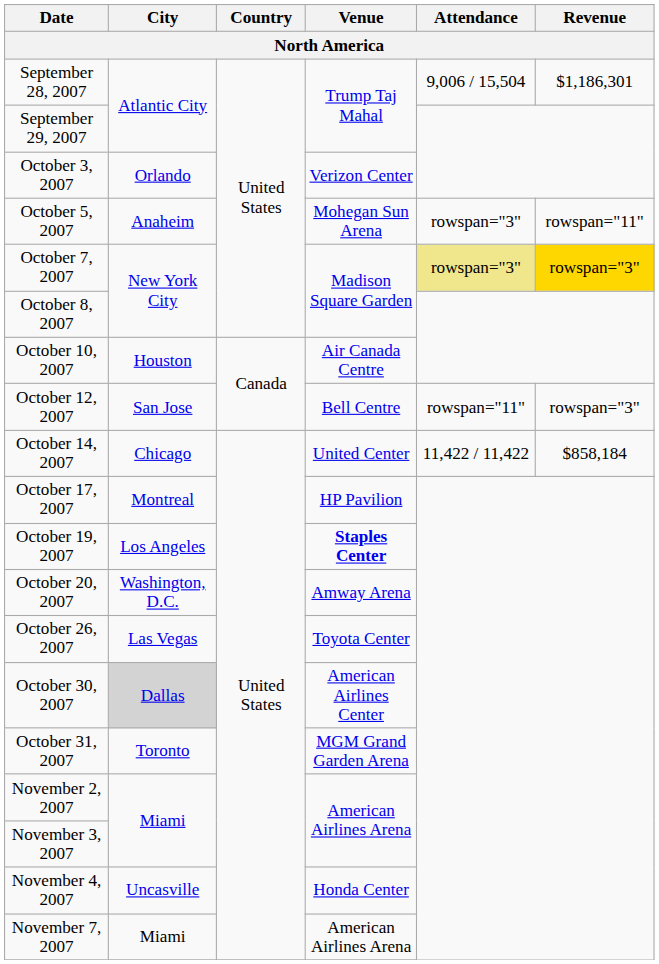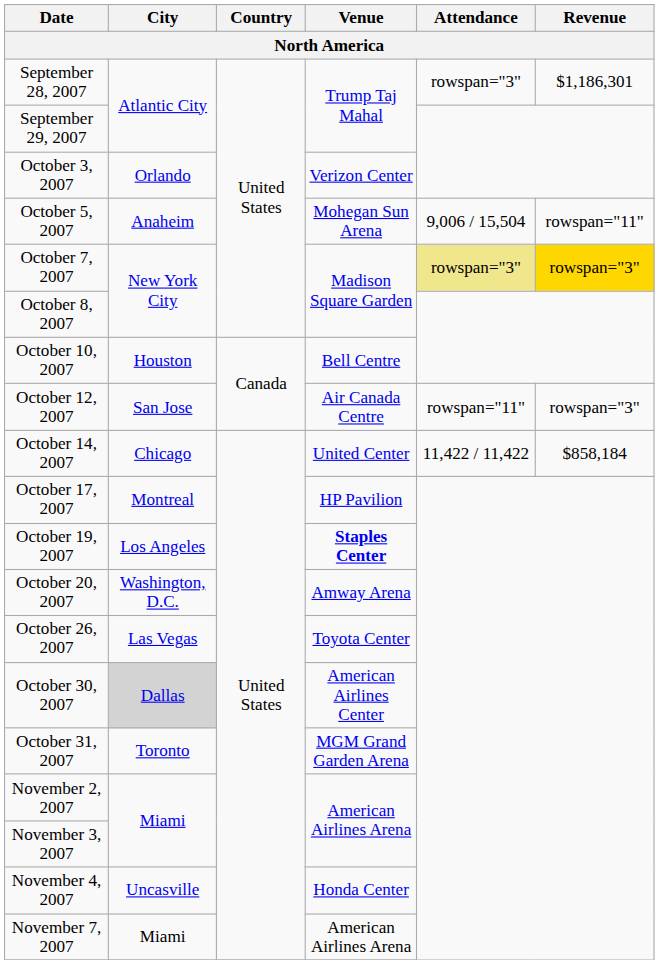(476, 82) 9,006 / 15,504 -> (476, 82) rowspan="3"
(476, 221) rowspan="3" -> (476, 221) 9,006 / 15,504
(361, 360) Air Canada Centre -> (361, 360) Bell Centre
(361, 406) Bell Centre -> (361, 406) Air Canada Centre
